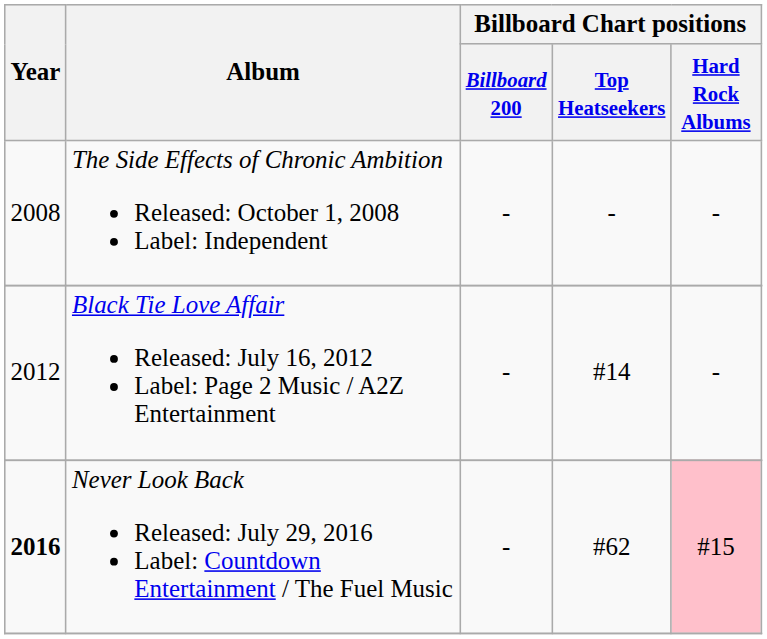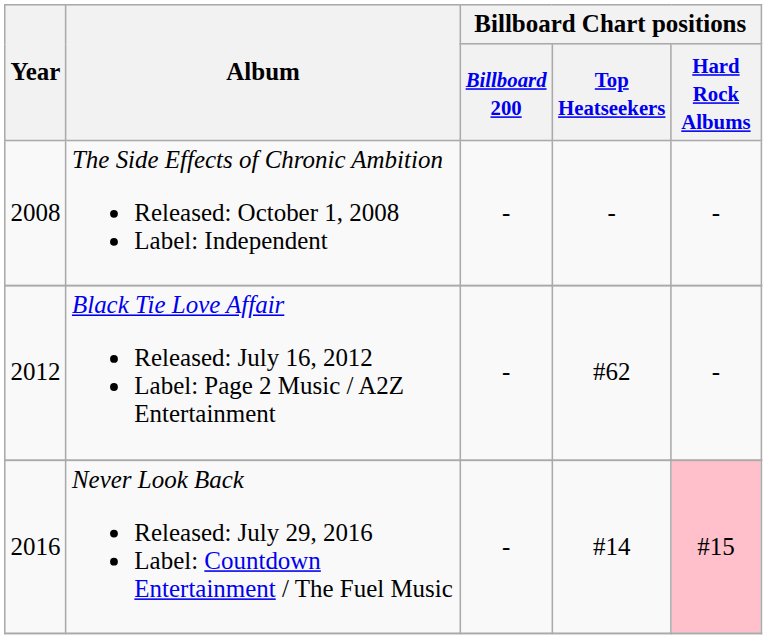(612, 372) #14 -> (612, 372) #62
(35, 546) bold -> (35, 546) normal
(612, 546) #62 -> (612, 546) #14
